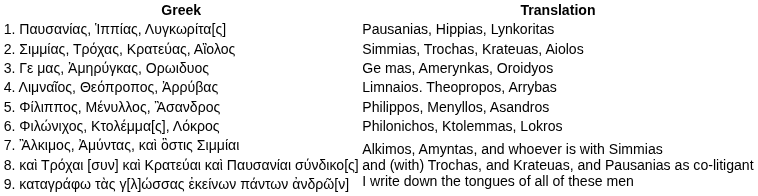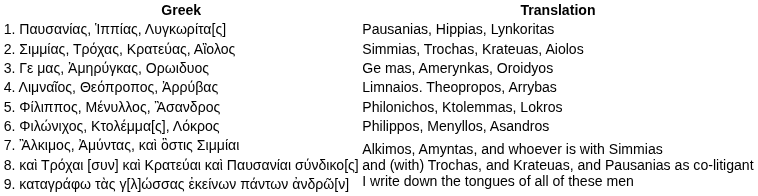(456, 107) Philippos, Menyllos, Asandros -> (462, 107) Philonichos, Ktolemmas, Lokros
(462, 126) Philonichos, Ktolemmas, Lokros -> (456, 126) Philippos, Menyllos, Asandros
